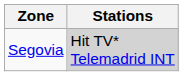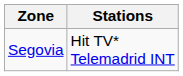(123, 49) lightgrey background -> (123, 49) no background
